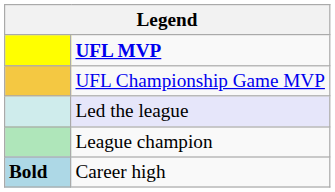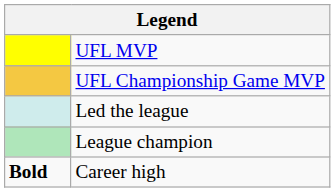(118, 50) bold -> (116, 50) normal
(132, 111) lavender background -> (132, 111) no background
(28, 171) lightblue background -> (28, 171) no background
